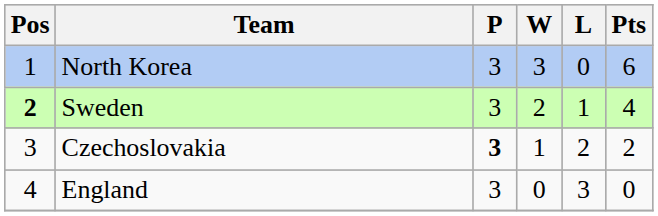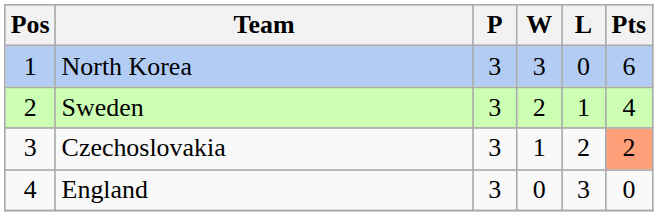(30, 107) bold -> (30, 107) normal
(495, 148) bold -> (495, 148) normal
(629, 148) no background -> (629, 148) lightsalmon background
